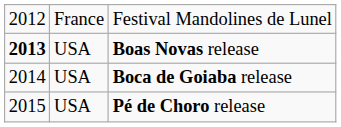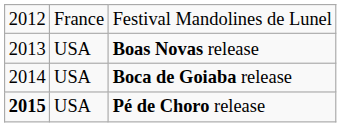(27, 48) bold -> (27, 48) normal
(27, 106) normal -> (27, 106) bold
